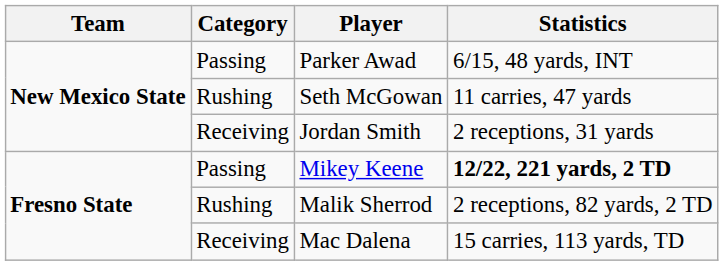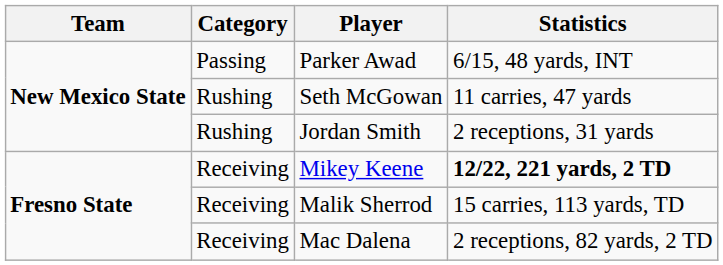(243, 132) Receiving -> (234, 132) Rushing
(231, 168) Passing -> (243, 168) Receiving
(234, 204) Rushing -> (243, 204) Receiving
(583, 204) 2 receptions, 82 yards, 2 TD -> (569, 204) 15 carries, 113 yards, TD
(569, 241) 15 carries, 113 yards, TD -> (583, 241) 2 receptions, 82 yards, 2 TD
